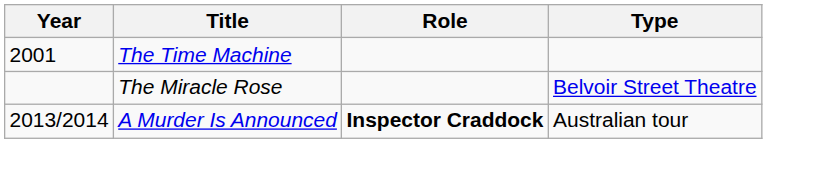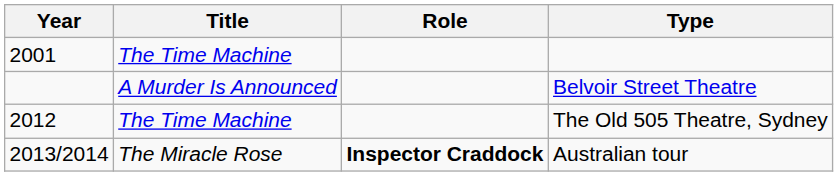(200, 87) The Miracle Rose -> (228, 87) A Murder Is Announced
+ row: (690, 120)
(228, 120) A Murder Is Announced -> (200, 154) The Miracle Rose
